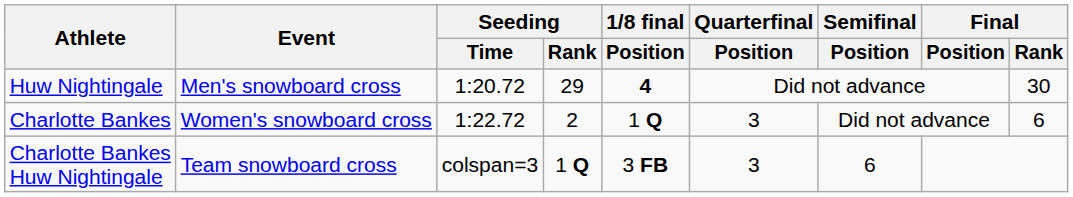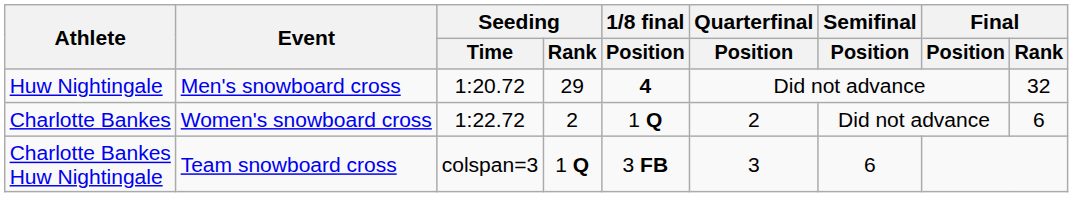(1039, 86) 30 -> (1039, 86) 32
(754, 120) 3 -> (754, 120) 2
